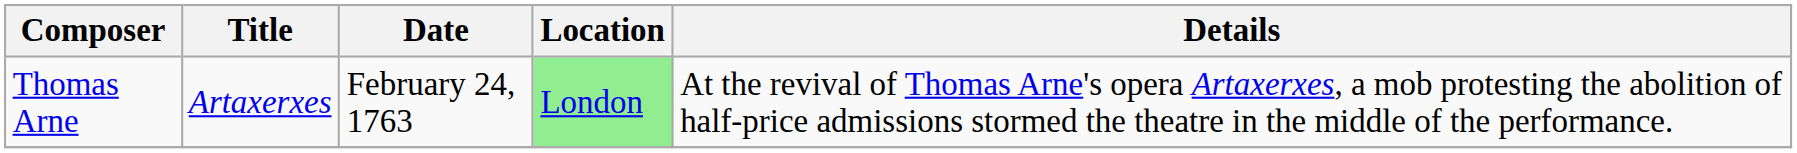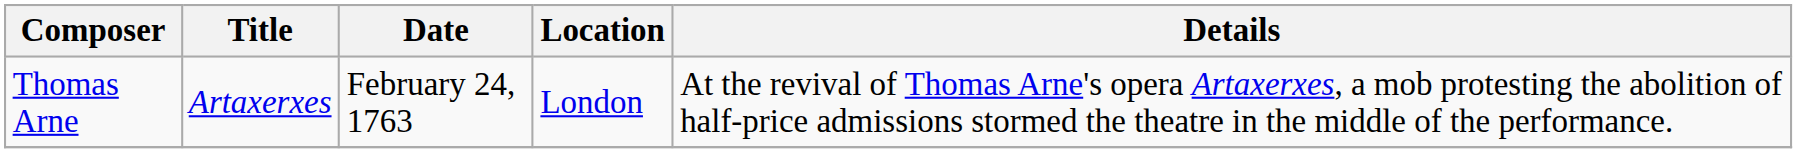(592, 101) lightgreen background -> (592, 101) no background
